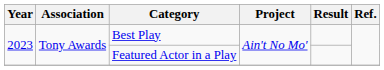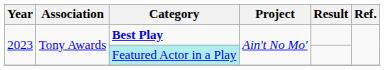(136, 34) normal -> (137, 34) bold
(174, 55) no background -> (174, 55) paleturquoise background
